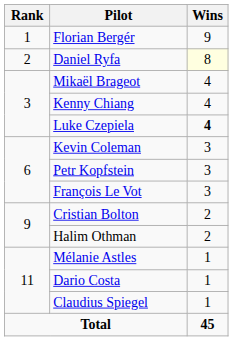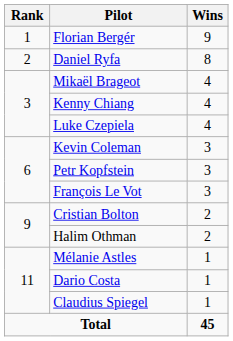(208, 59) lightyellow background -> (208, 59) no background
(208, 125) bold -> (208, 125) normal
